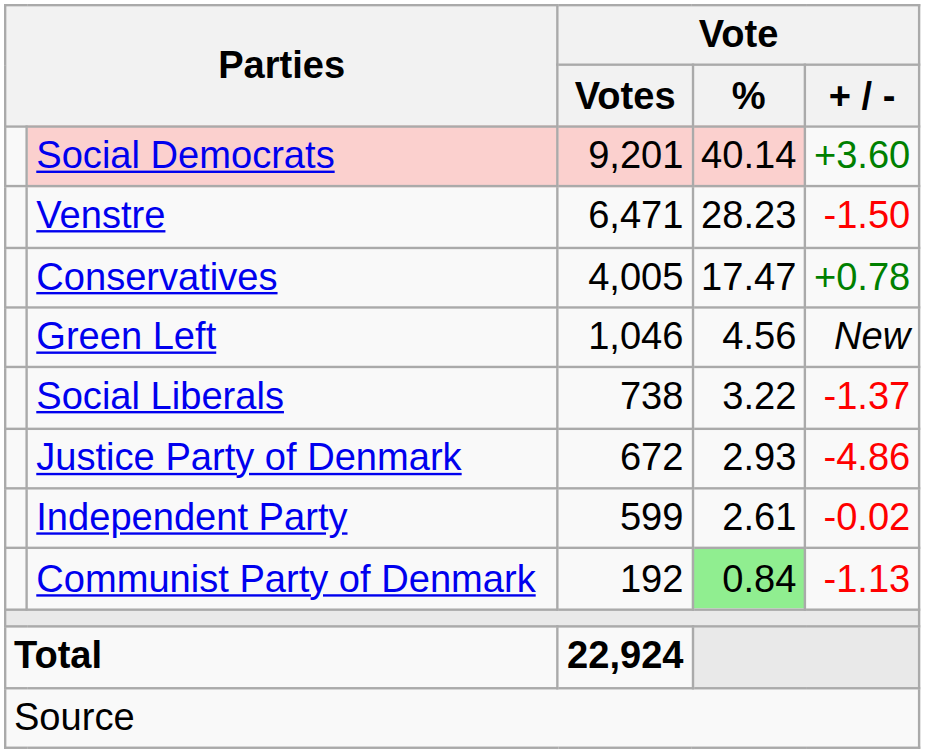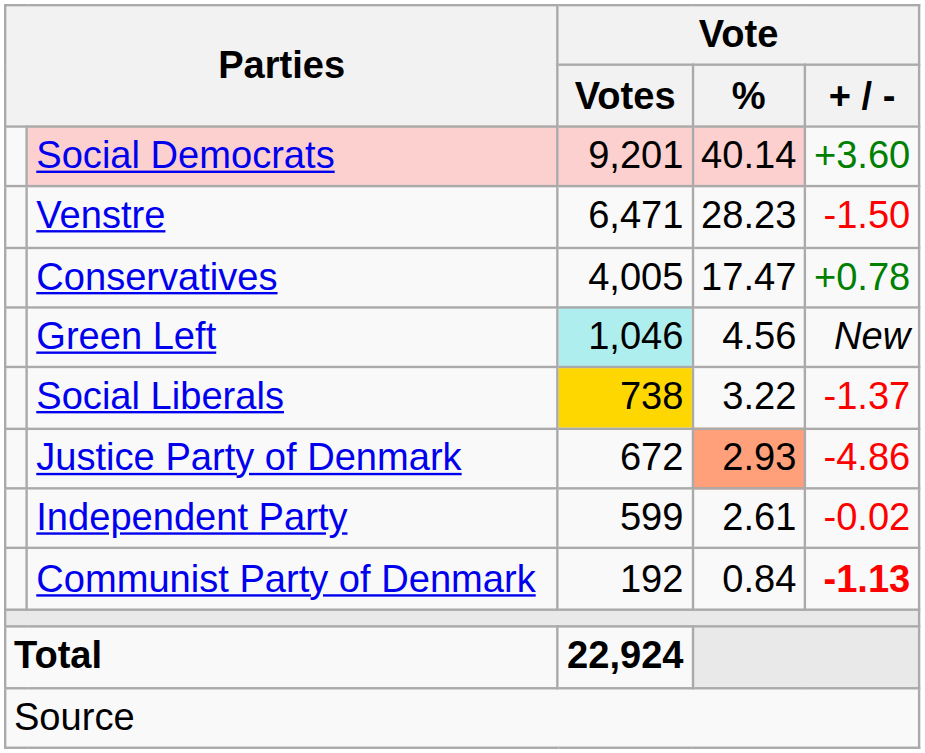(636, 336) no background -> (636, 336) paleturquoise background
(652, 397) no background -> (652, 397) gold background
(759, 457) no background -> (759, 457) lightsalmon background
(759, 578) lightgreen background -> (759, 578) no background
(867, 578) normal -> (867, 578) bold
